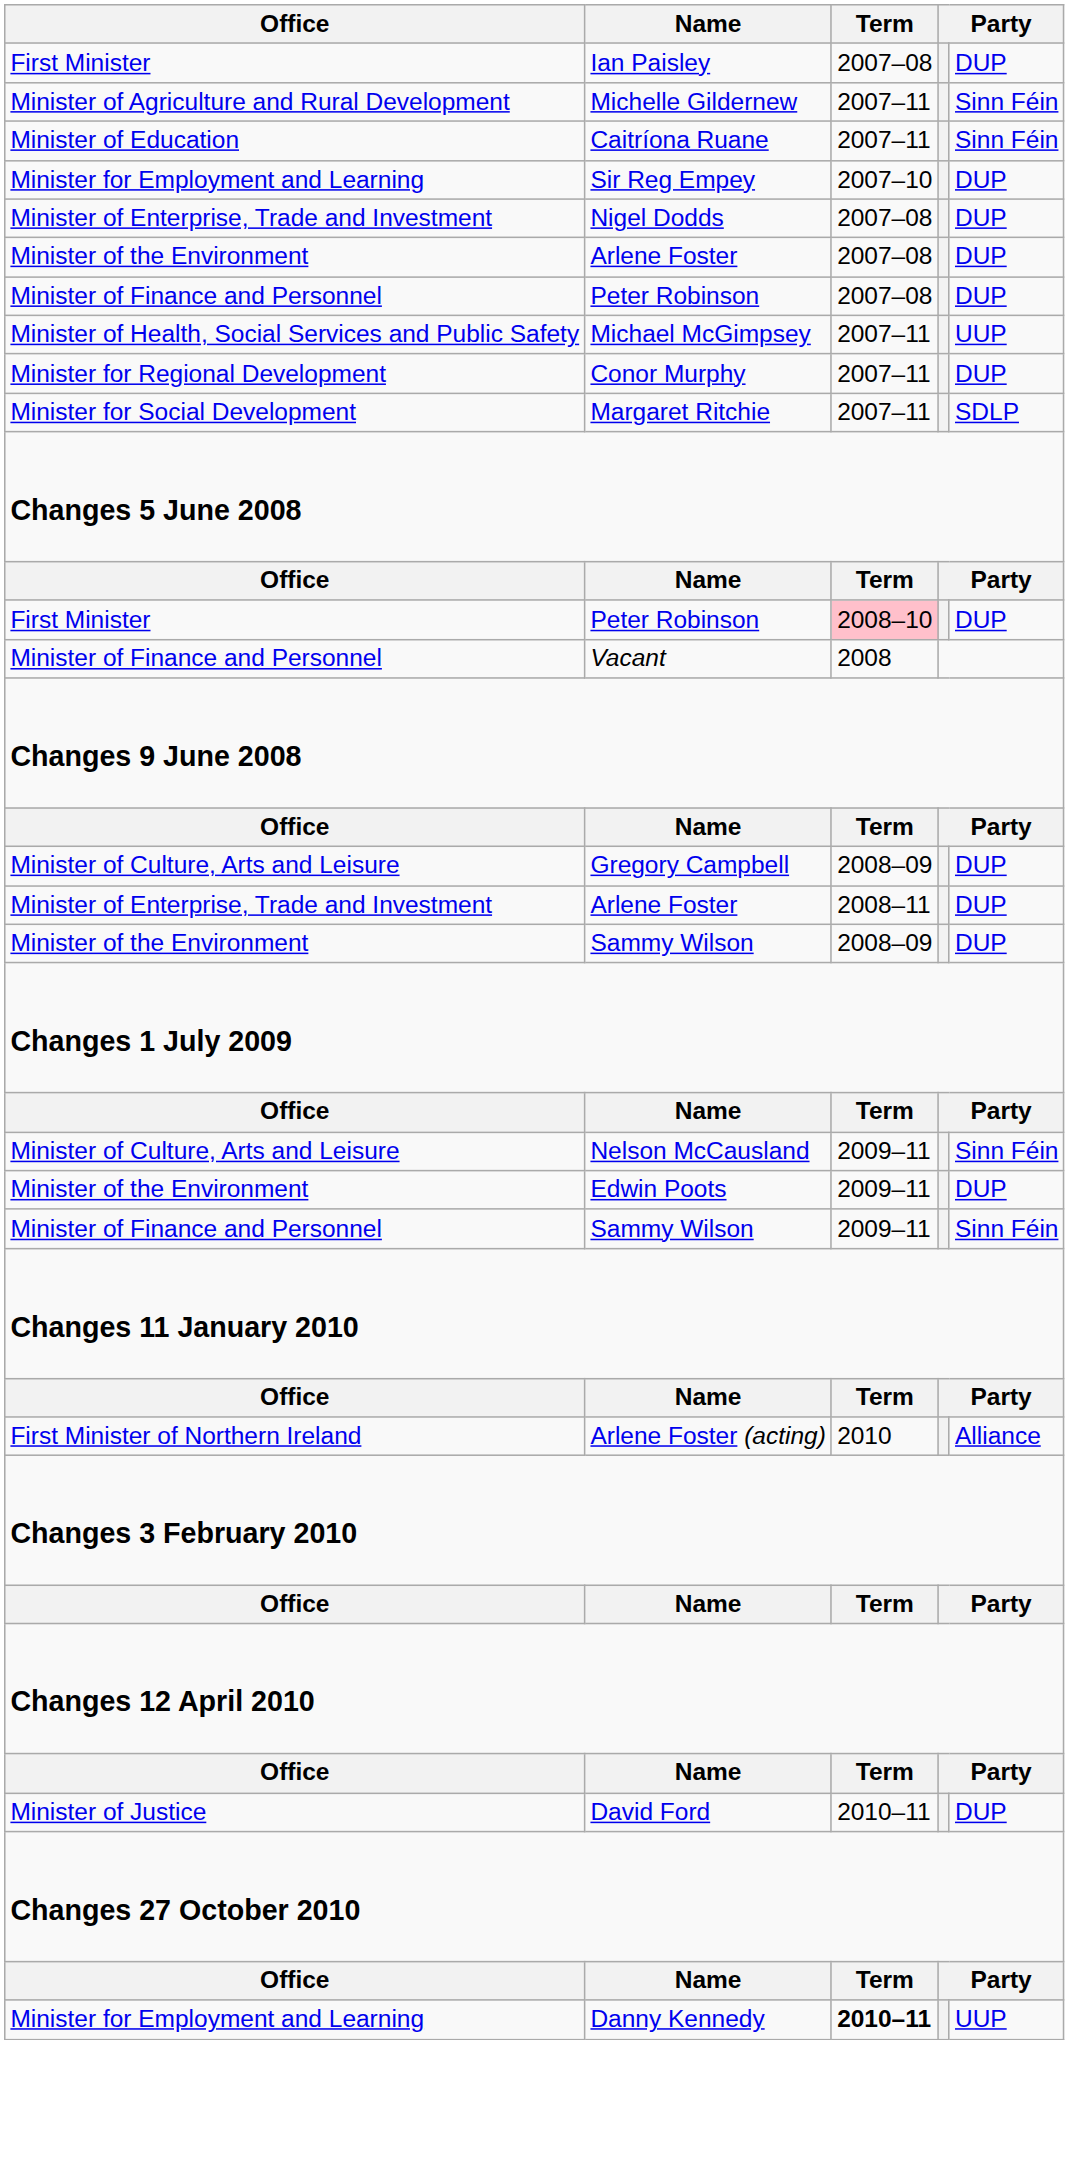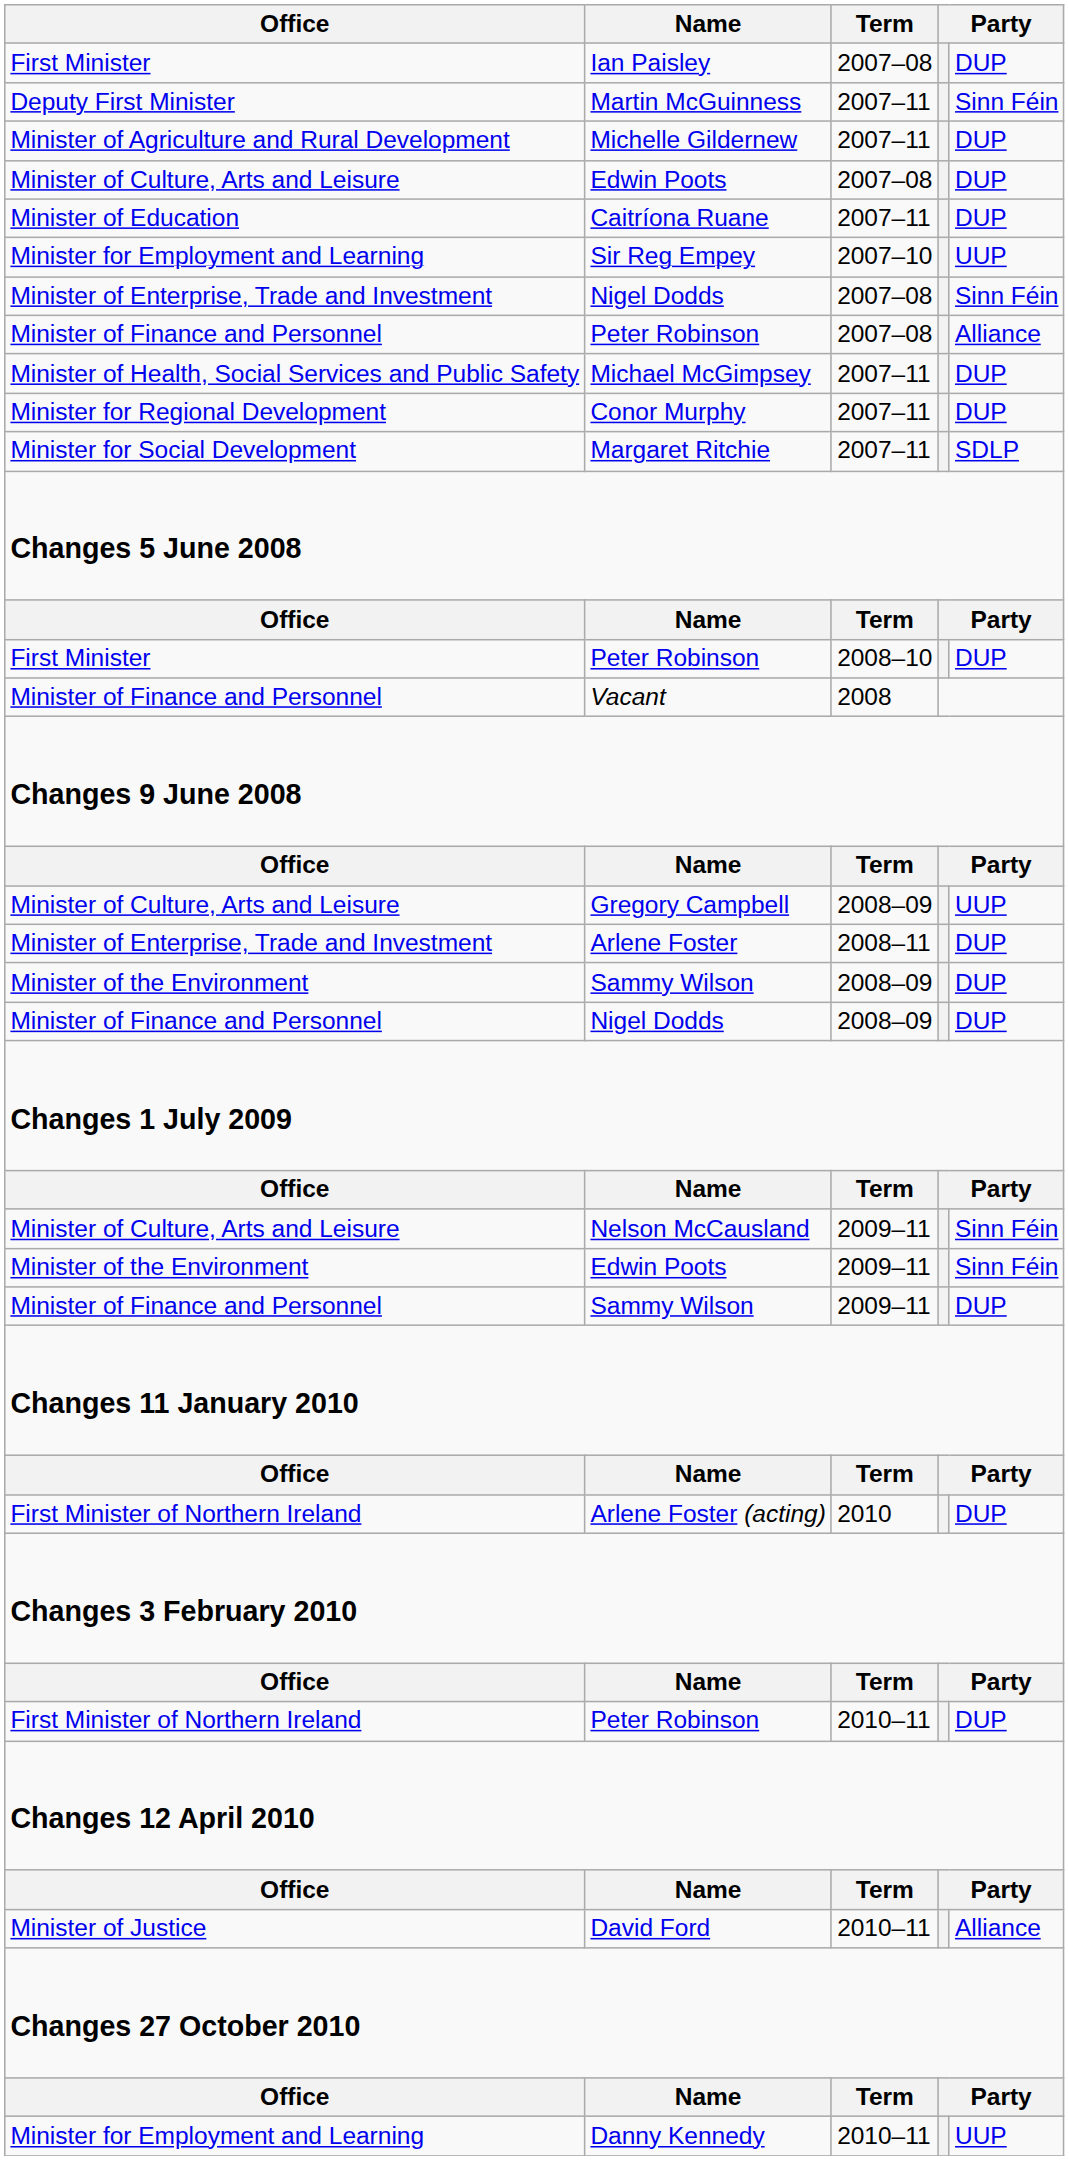+ row: (123, 101)
(1007, 101) Sinn Féin -> (981, 140) DUP
+ row: (205, 179)
(1007, 140) Sinn Féin -> (981, 218) DUP
(981, 179) DUP -> (981, 256) UUP
(981, 218) DUP -> (1007, 295) Sinn Féin
- row: (159, 256)
(981, 295) DUP -> (998, 334) Alliance
(981, 334) UUP -> (981, 373) DUP
(885, 619) pink background -> (885, 658) no background
(981, 865) DUP -> (981, 904) UUP
+ row: (196, 1021)
(981, 1189) DUP -> (1007, 1267) Sinn Féin
(1007, 1228) Sinn Féin -> (981, 1306) DUP
(998, 1435) Alliance -> (981, 1513) DUP
+ row: (186, 1720)
(981, 1811) DUP -> (998, 1928) Alliance
(884, 2019) bold -> (884, 2135) normal
